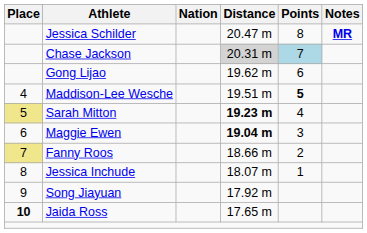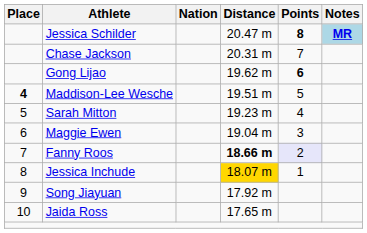(300, 34) normal -> (300, 34) bold
(342, 34) no background -> (342, 34) lightblue background
(249, 53) lightgrey background -> (249, 53) no background
(300, 53) lightblue background -> (300, 53) no background
(300, 73) normal -> (300, 73) bold
(24, 93) normal -> (24, 93) bold
(300, 93) bold -> (300, 93) normal
(24, 113) khaki background -> (24, 113) no background
(249, 113) bold -> (249, 113) normal
(249, 133) bold -> (249, 133) normal
(24, 152) khaki background -> (24, 152) no background
(249, 152) normal -> (249, 152) bold
(300, 152) no background -> (300, 152) lavender background
(249, 172) no background -> (249, 172) gold background
(24, 212) bold -> (24, 212) normal
